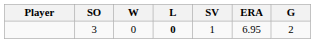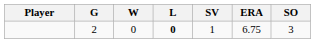columns swapped: (291, 13) <-> (94, 13)
(252, 30) 6.95 -> (252, 30) 6.75
